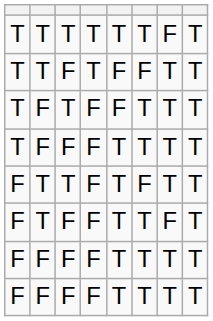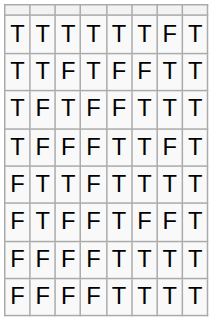(170, 146) T -> (170, 146) F
(144, 184) F -> (144, 184) T
(144, 221) T -> (144, 221) F
